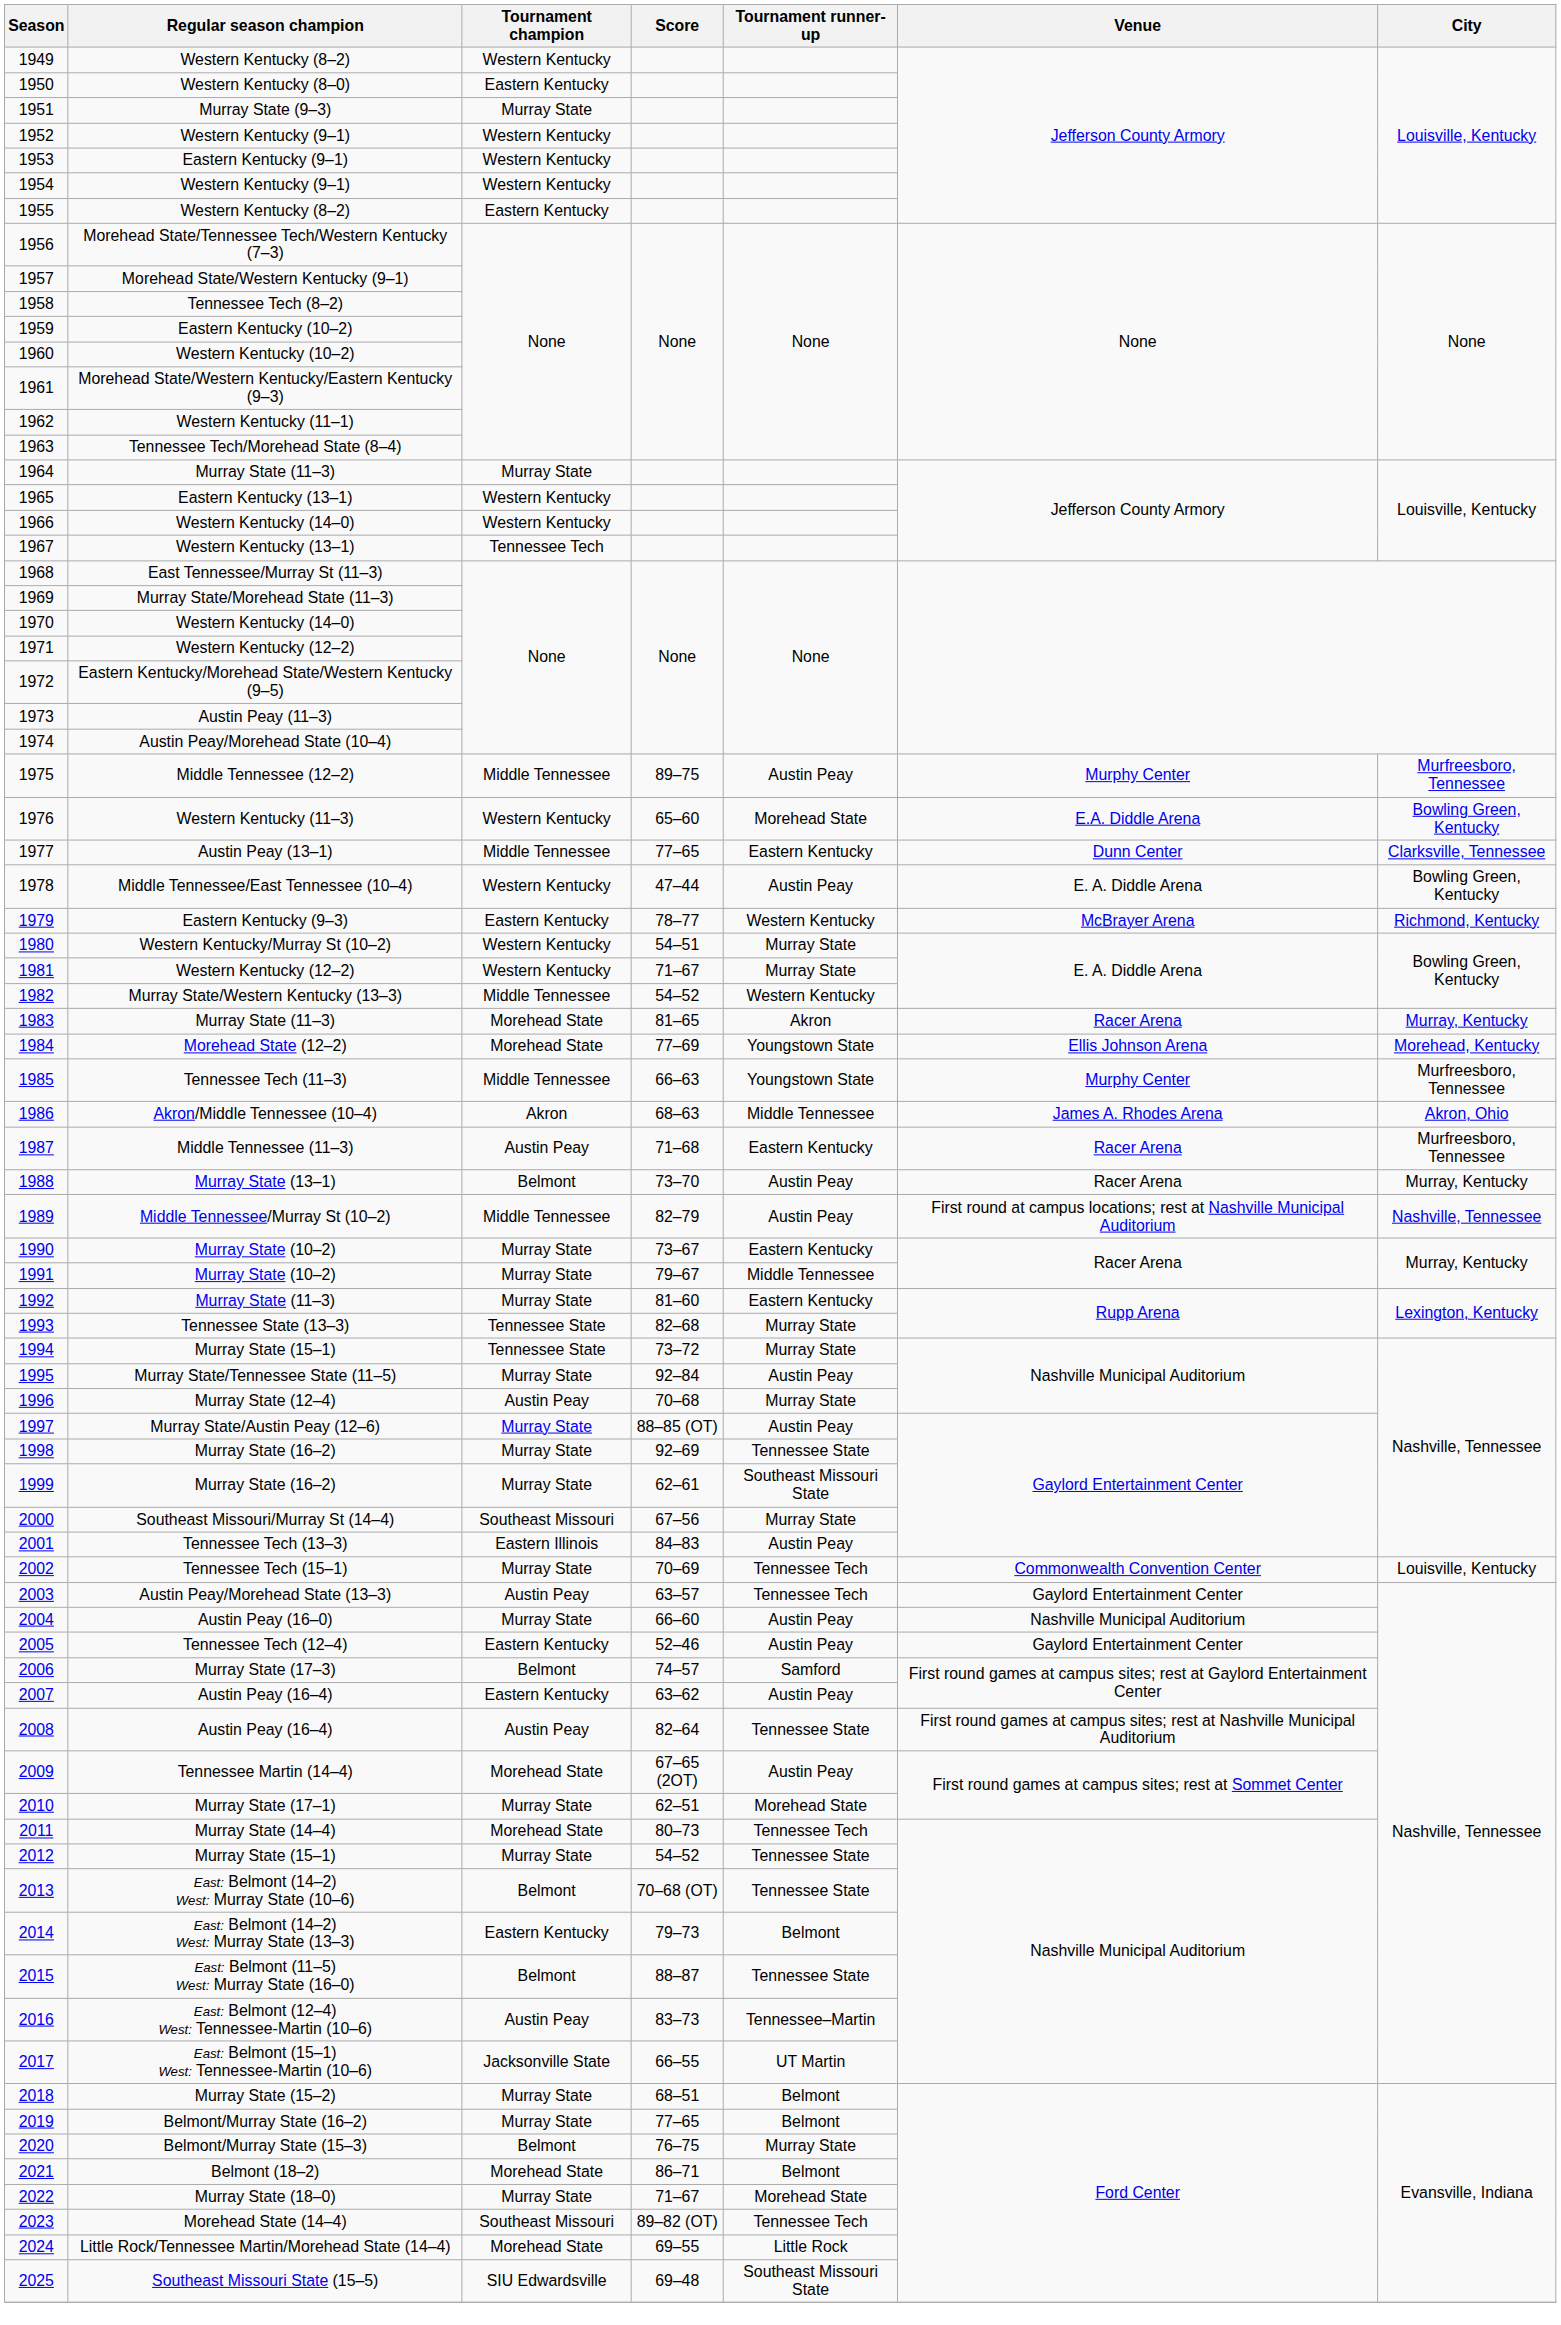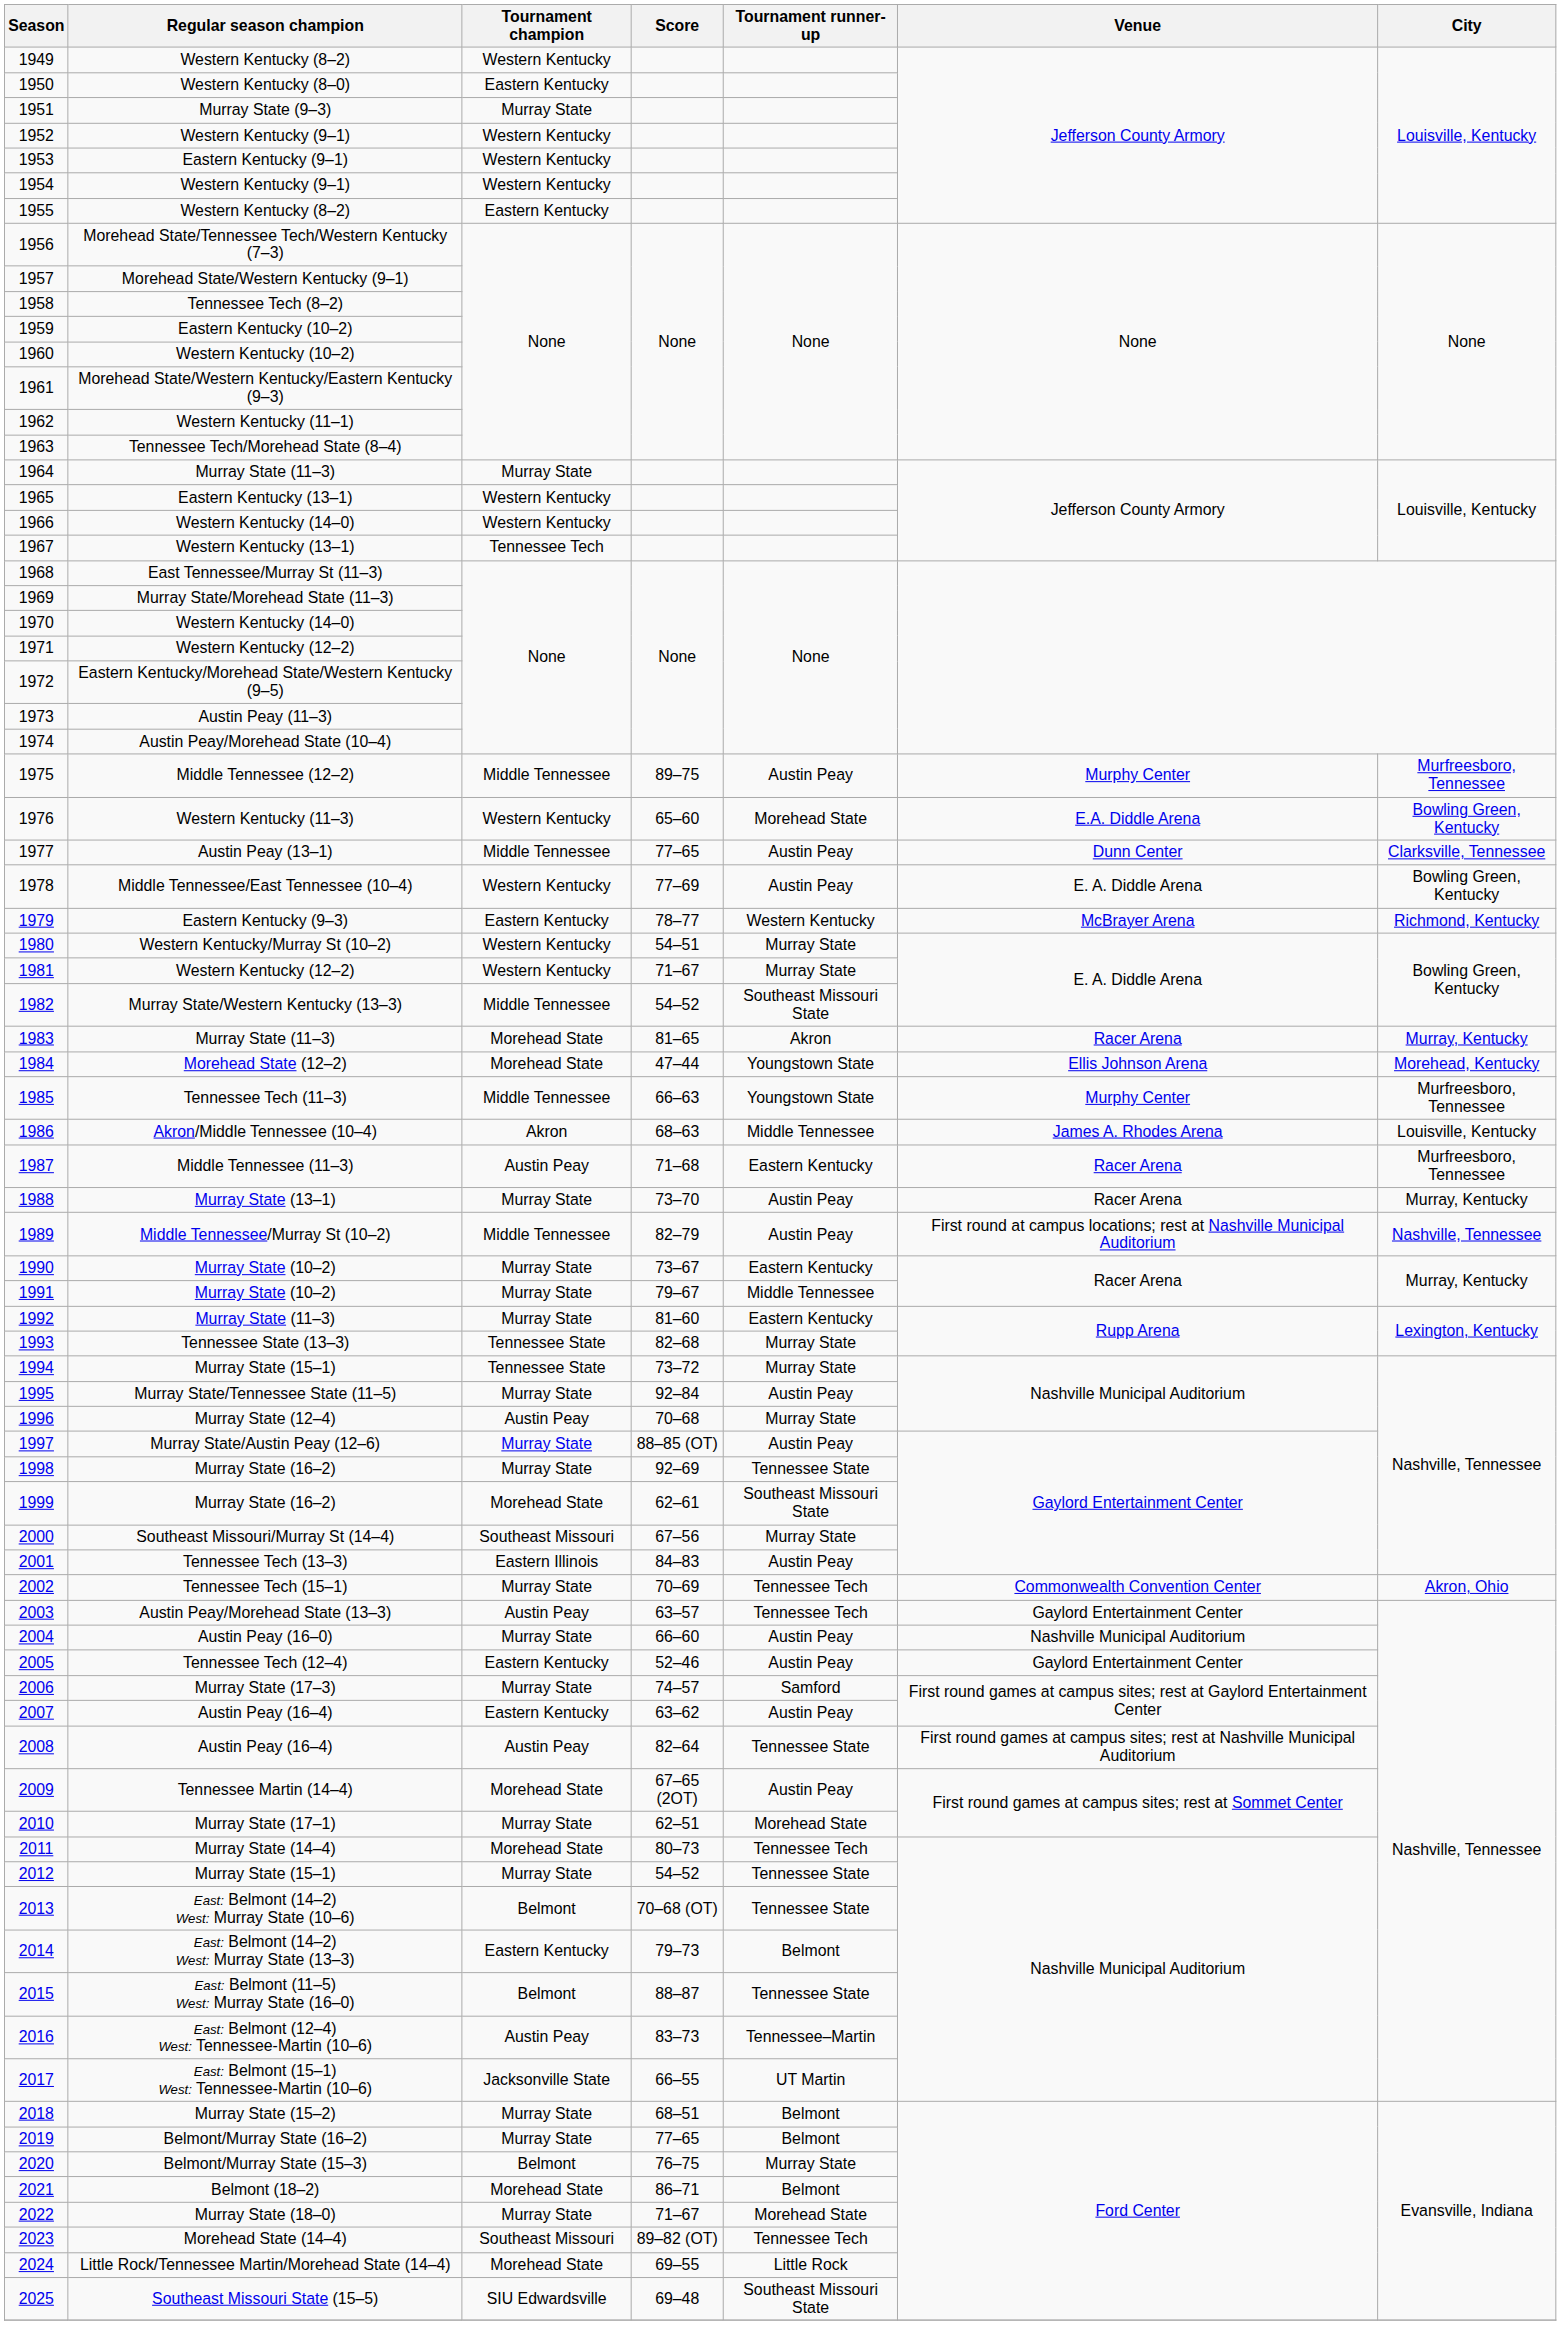(811, 852) Eastern Kentucky -> (811, 852) Austin Peay
(677, 886) 47–44 -> (677, 886) 77–69
(811, 995) Western Kentucky -> (811, 1004) Southeast Missouri State
(677, 1046) 77–69 -> (677, 1063) 47–44
(1467, 1114) Akron, Ohio -> (1467, 1132) Louisville, Kentucky
(547, 1182) Belmont -> (547, 1200) Murray State
(547, 1485) Murray State -> (547, 1503) Morehead State
(1467, 1569) Louisville, Kentucky -> (1467, 1587) Akron, Ohio
(547, 1670) Belmont -> (547, 1687) Murray State
